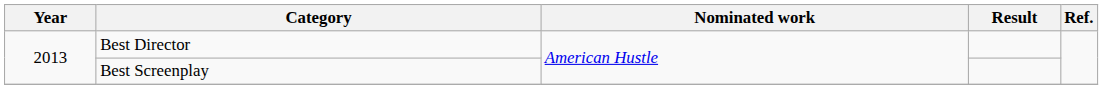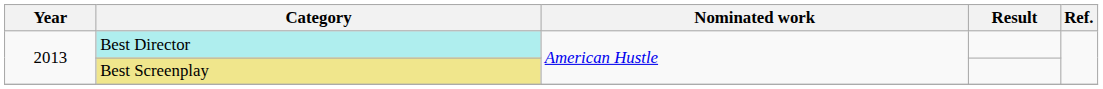(145, 44) no background -> (145, 44) paleturquoise background
(154, 71) no background -> (154, 71) khaki background
